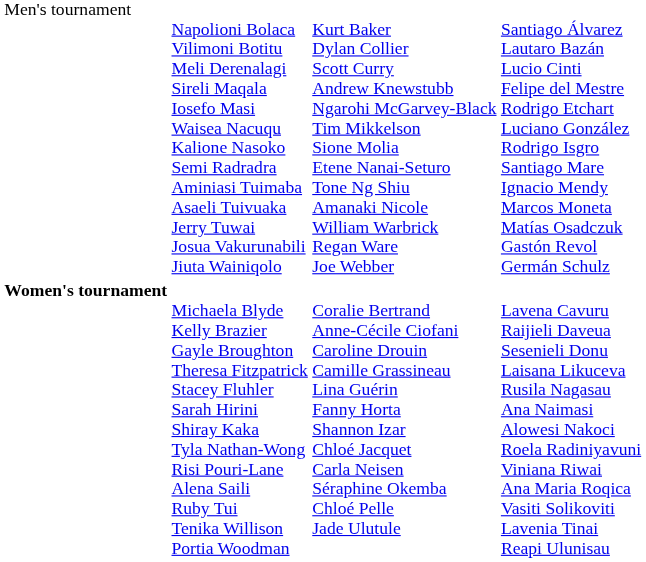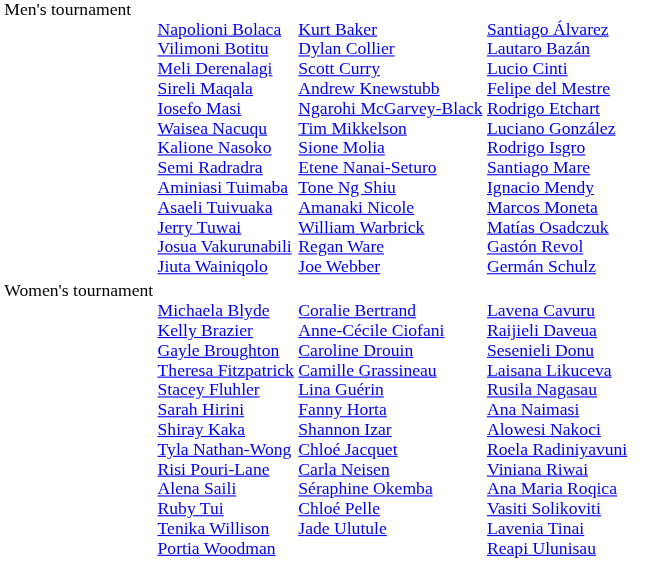(86, 290) bold -> (79, 290) normal
